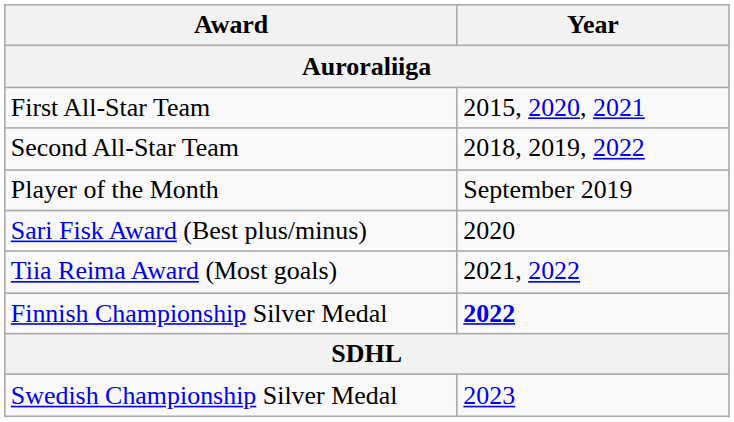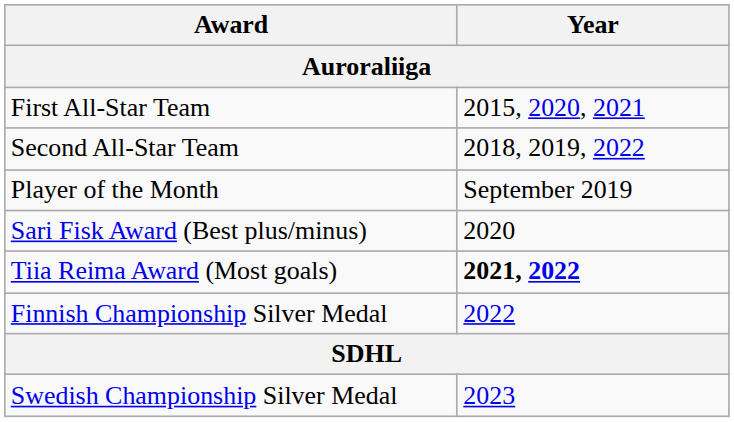(522, 271) normal -> (522, 271) bold
(489, 312) bold -> (489, 312) normal
